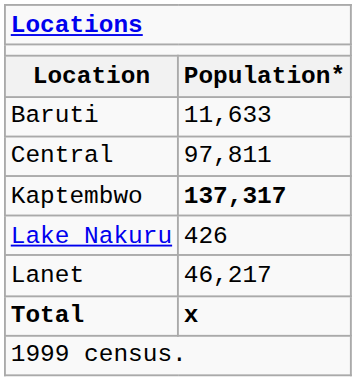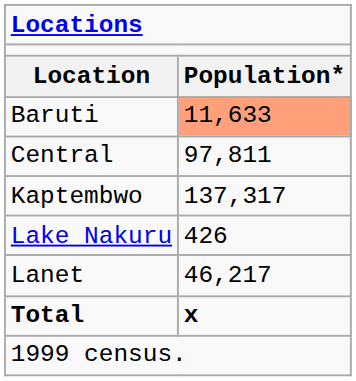(228, 116) no background -> (228, 116) lightsalmon background
(235, 196) bold -> (235, 196) normal
